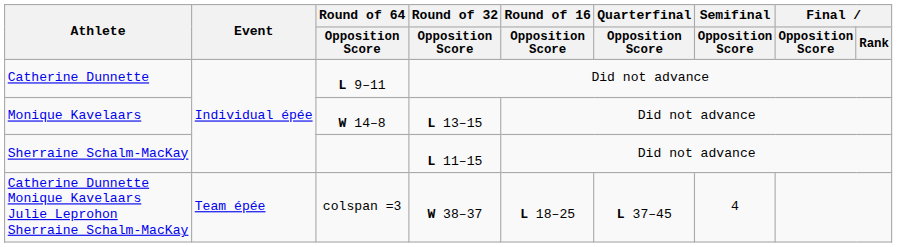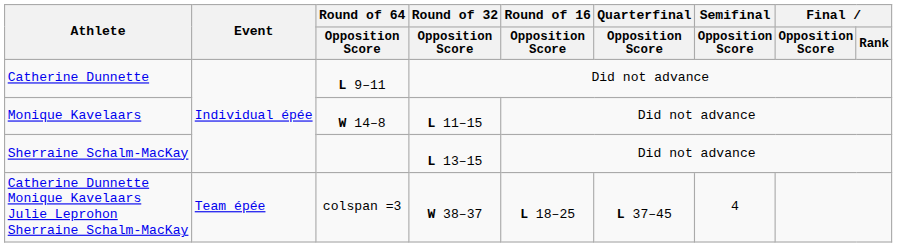(455, 124) L 13–15 -> (455, 124) L 11–15
(455, 161) L 11–15 -> (455, 161) L 13–15
